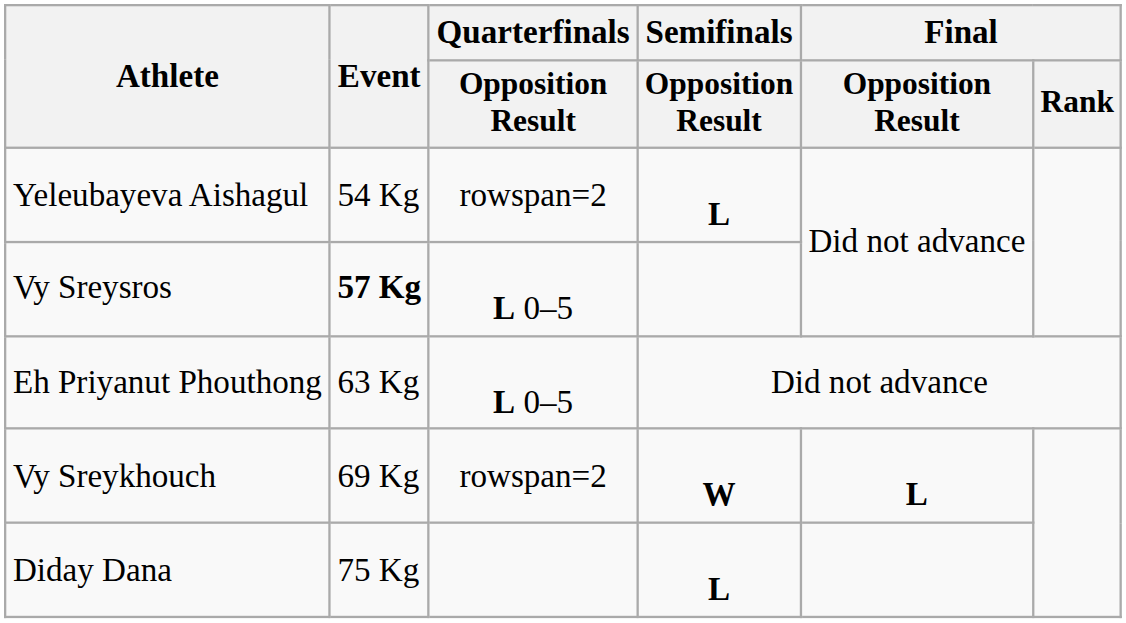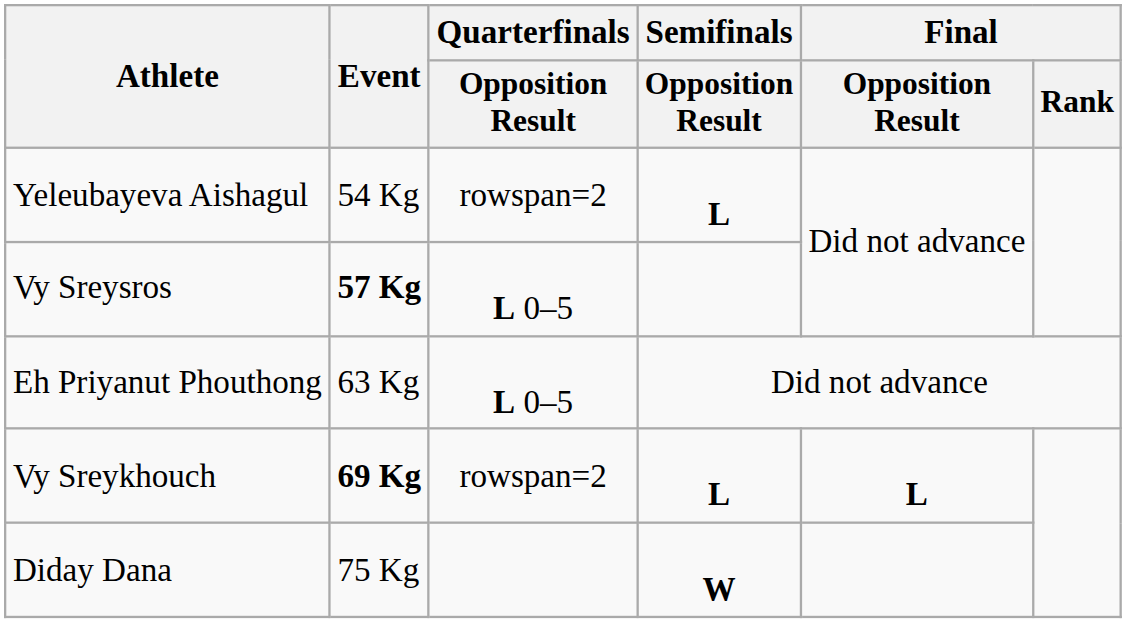(378, 476) normal -> (379, 476) bold
(719, 495) W -> (719, 495) L
(719, 589) L -> (719, 589) W
